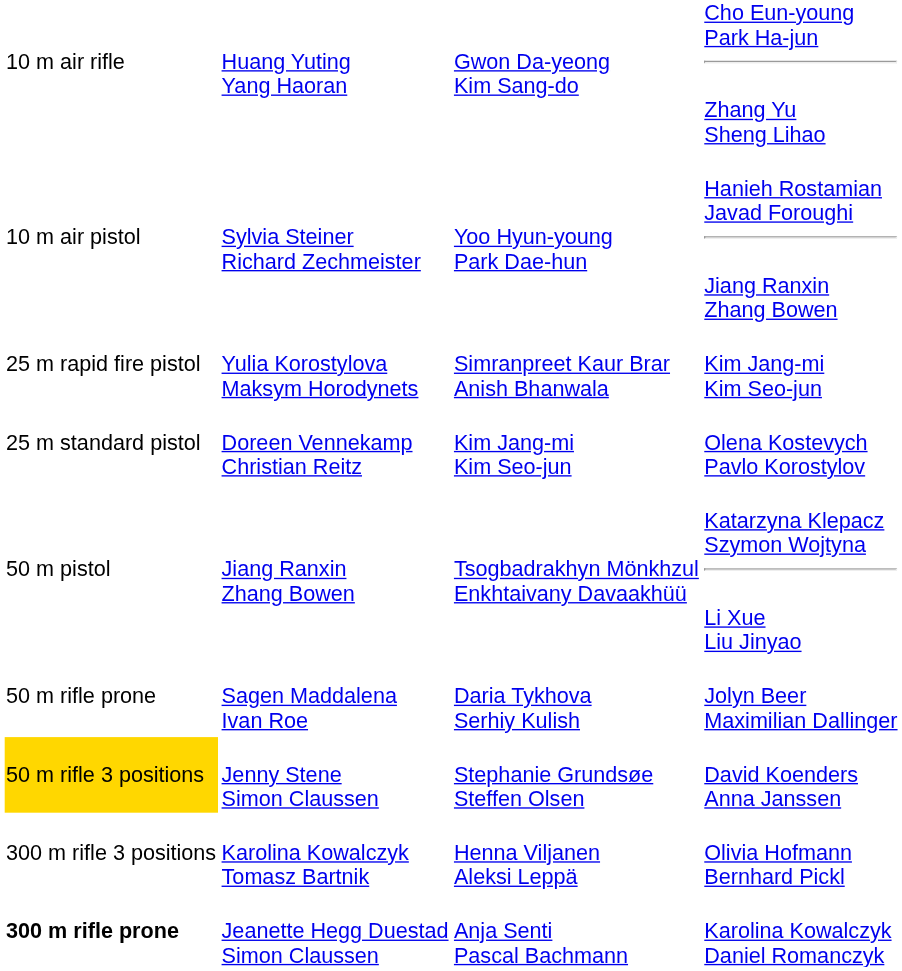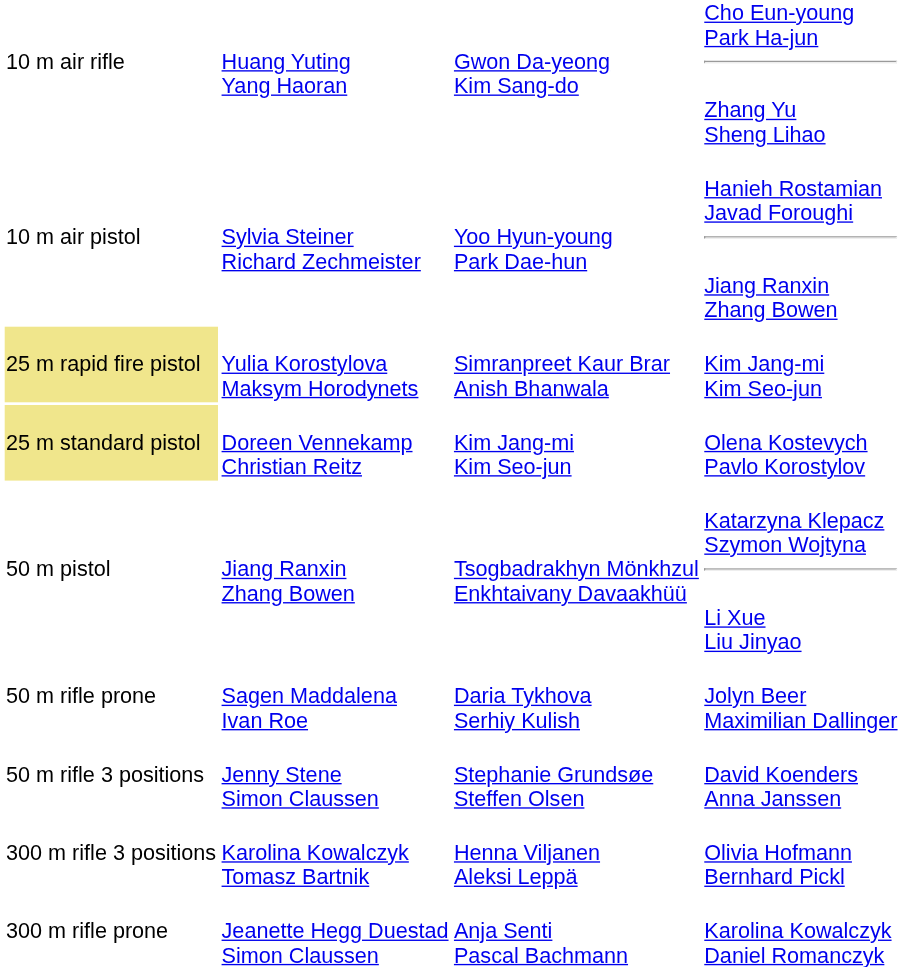(103, 364) no background -> (103, 364) khaki background
(103, 442) no background -> (103, 442) khaki background
(105, 774) gold background -> (105, 774) no background
(92, 931) bold -> (87, 931) normal
